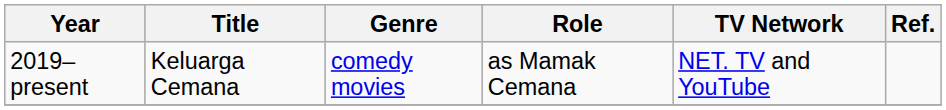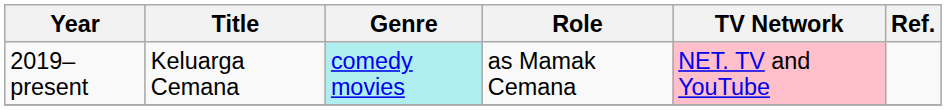(372, 74) no background -> (372, 74) paleturquoise background
(744, 74) no background -> (744, 74) pink background
